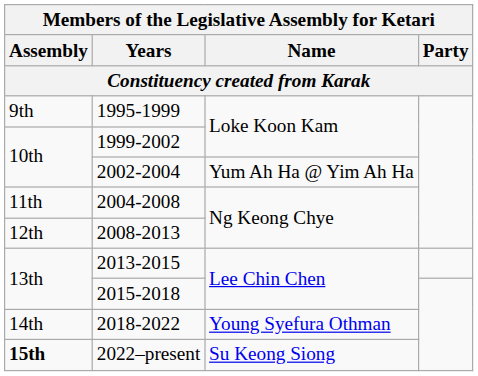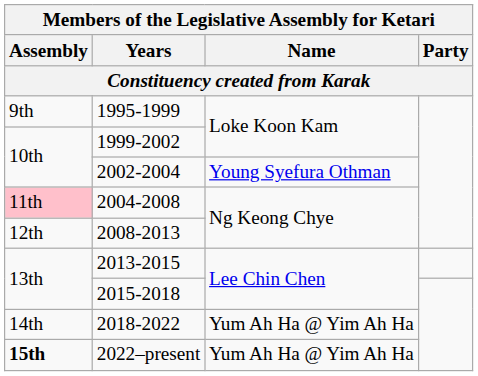(311, 171) Yum Ah Ha @ Yim Ah Ha -> (300, 171) Young Syefura Othman
(26, 202) no background -> (26, 202) pink background
(300, 324) Young Syefura Othman -> (311, 324) Yum Ah Ha @ Yim Ah Ha
(272, 354) Su Keong Siong -> (311, 354) Yum Ah Ha @ Yim Ah Ha
